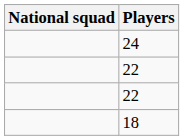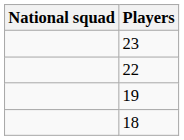(131, 43) 24 -> (131, 43) 23
(131, 95) 22 -> (131, 95) 19
